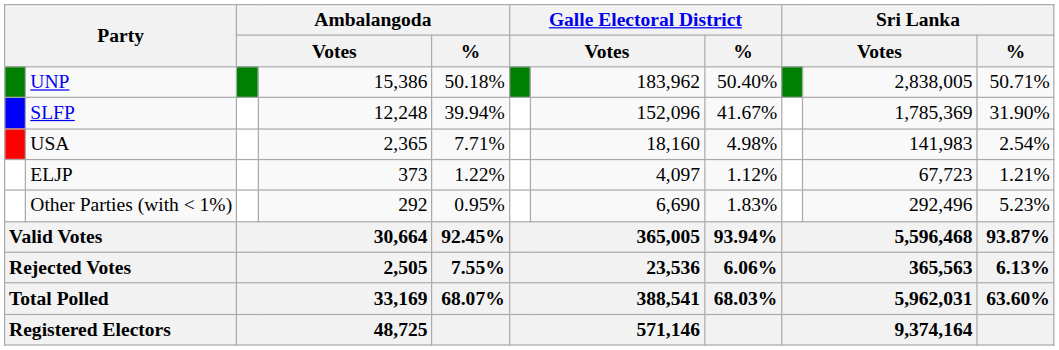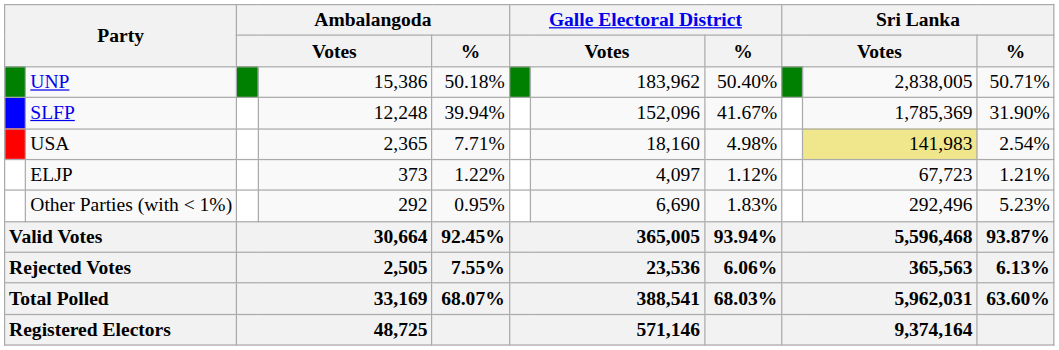(941, 143) no background -> (941, 143) khaki background
